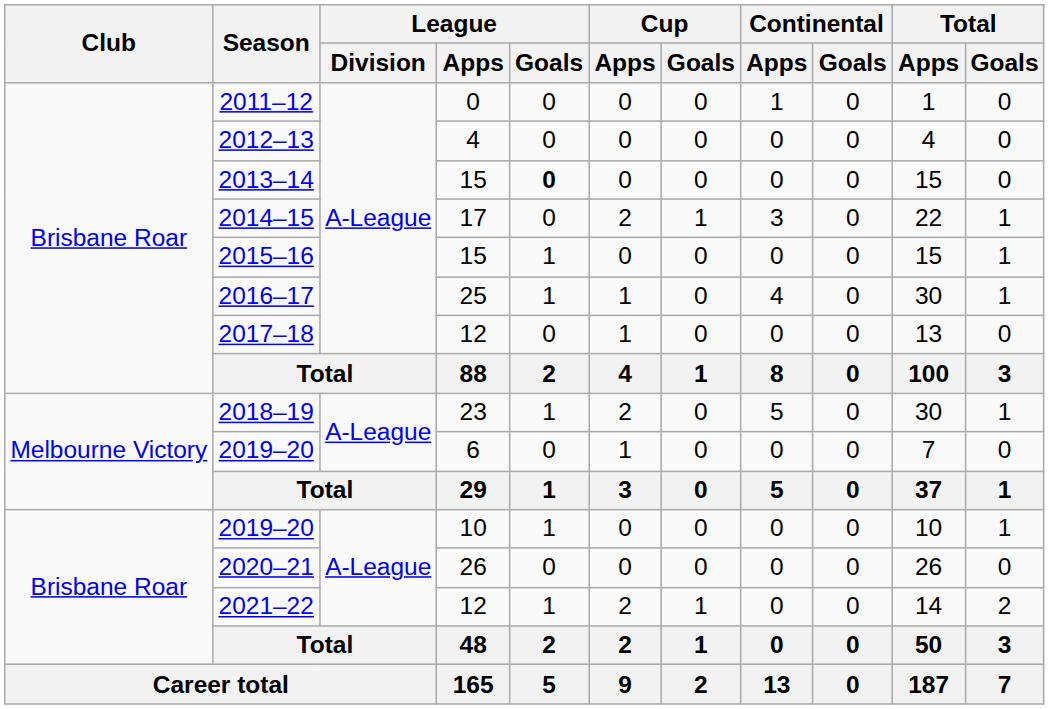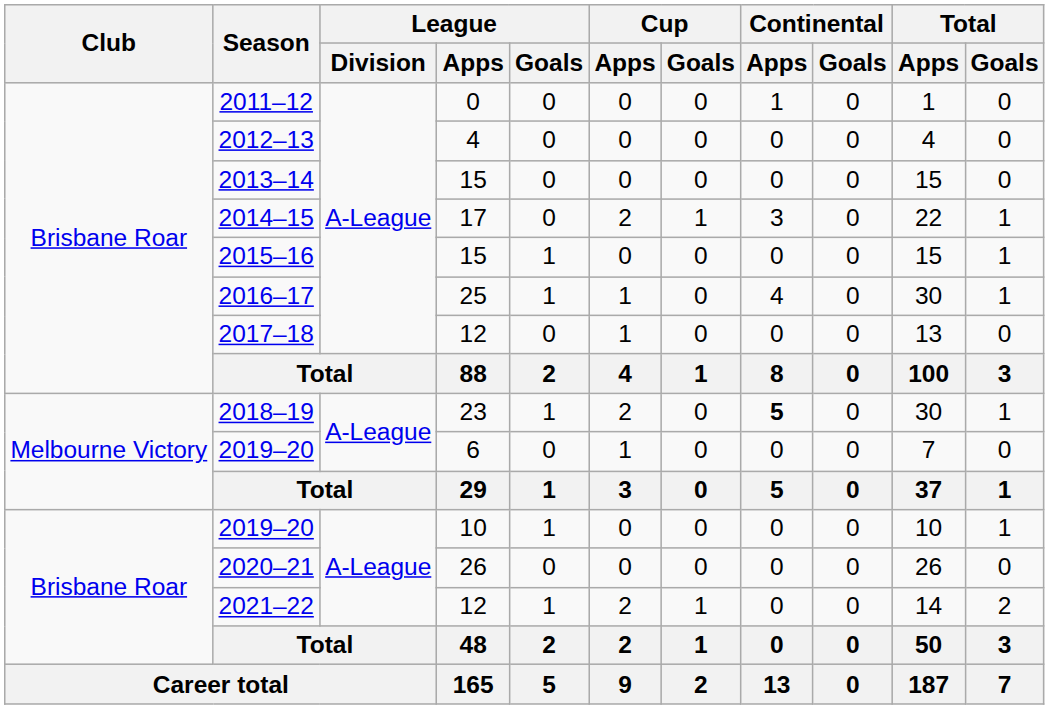(549, 179) bold -> (549, 179) normal
(777, 412) normal -> (777, 412) bold
